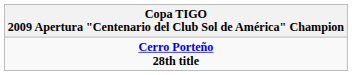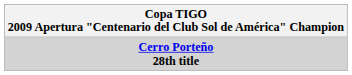(176, 53) no background -> (176, 53) lightgrey background
